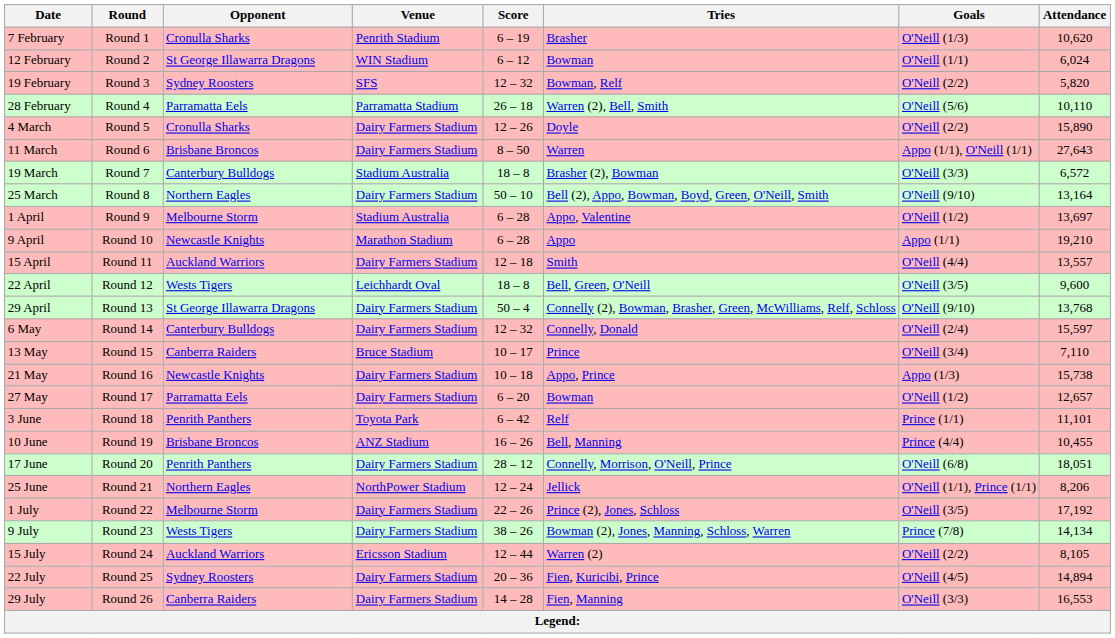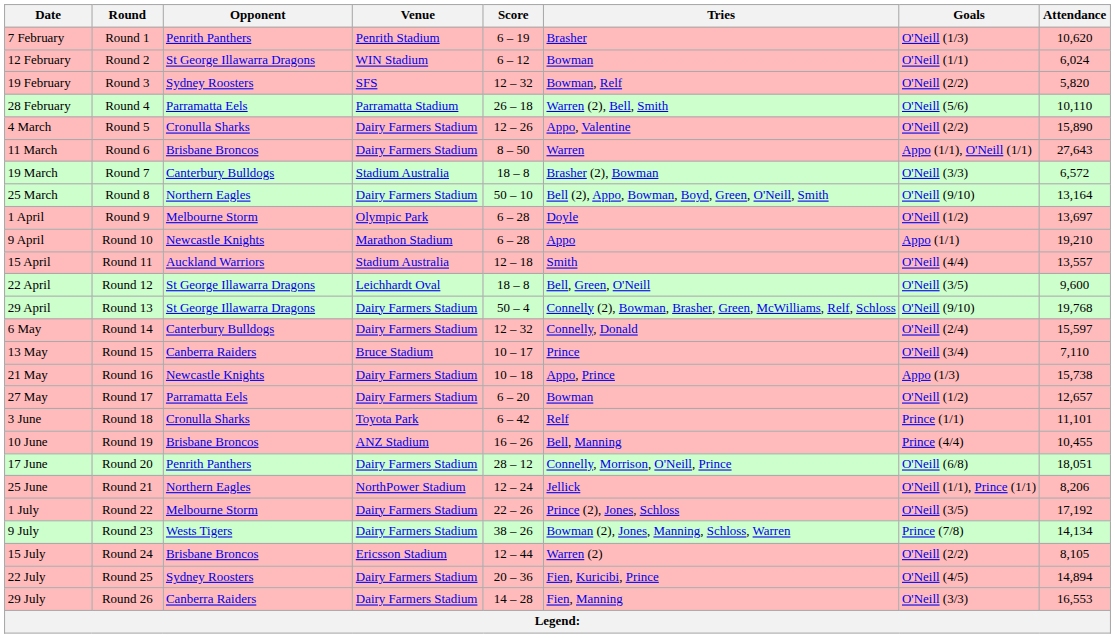(208, 38) Cronulla Sharks -> (209, 38) Penrith Panthers
(562, 127) Doyle -> (588, 127) Appo, Valentine
(402, 217) Stadium Australia -> (392, 217) Olympic Park
(588, 217) Appo, Valentine -> (562, 217) Doyle
(417, 262) Dairy Farmers Stadium -> (402, 262) Stadium Australia
(199, 285) Wests Tigers -> (241, 285) St George Illawarra Dragons
(1075, 307) 13,768 -> (1075, 307) 19,768
(209, 419) Penrith Panthers -> (208, 419) Cronulla Sharks
(215, 554) Auckland Warriors -> (212, 554) Brisbane Broncos
